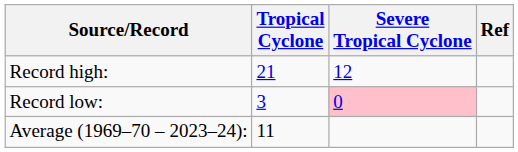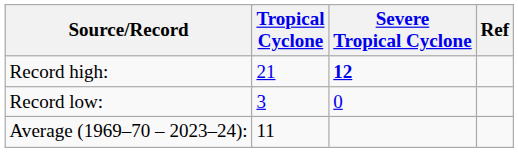(343, 71) normal -> (343, 71) bold
(338, 101) pink background -> (338, 101) no background
